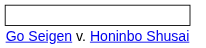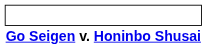(97, 36) normal -> (103, 36) bold
